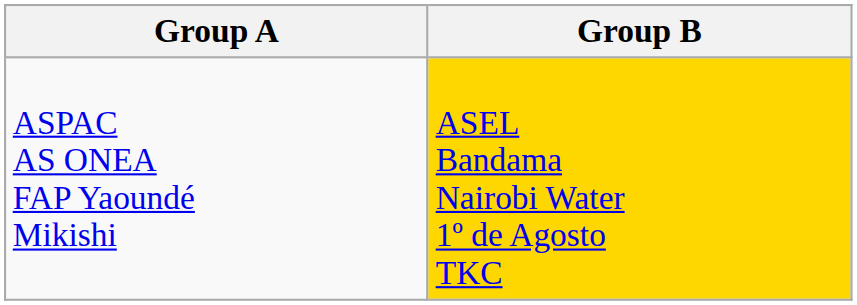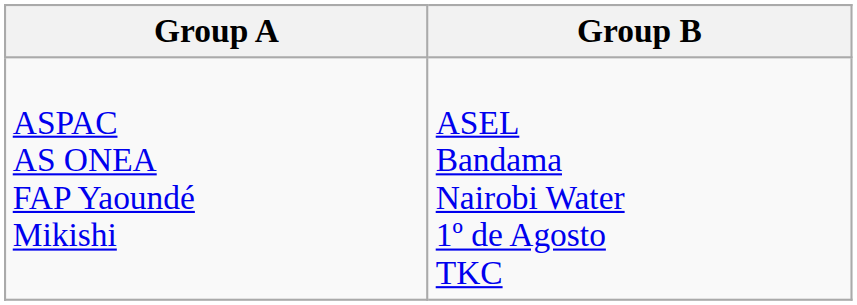(530, 196) gold background -> (530, 196) no background
